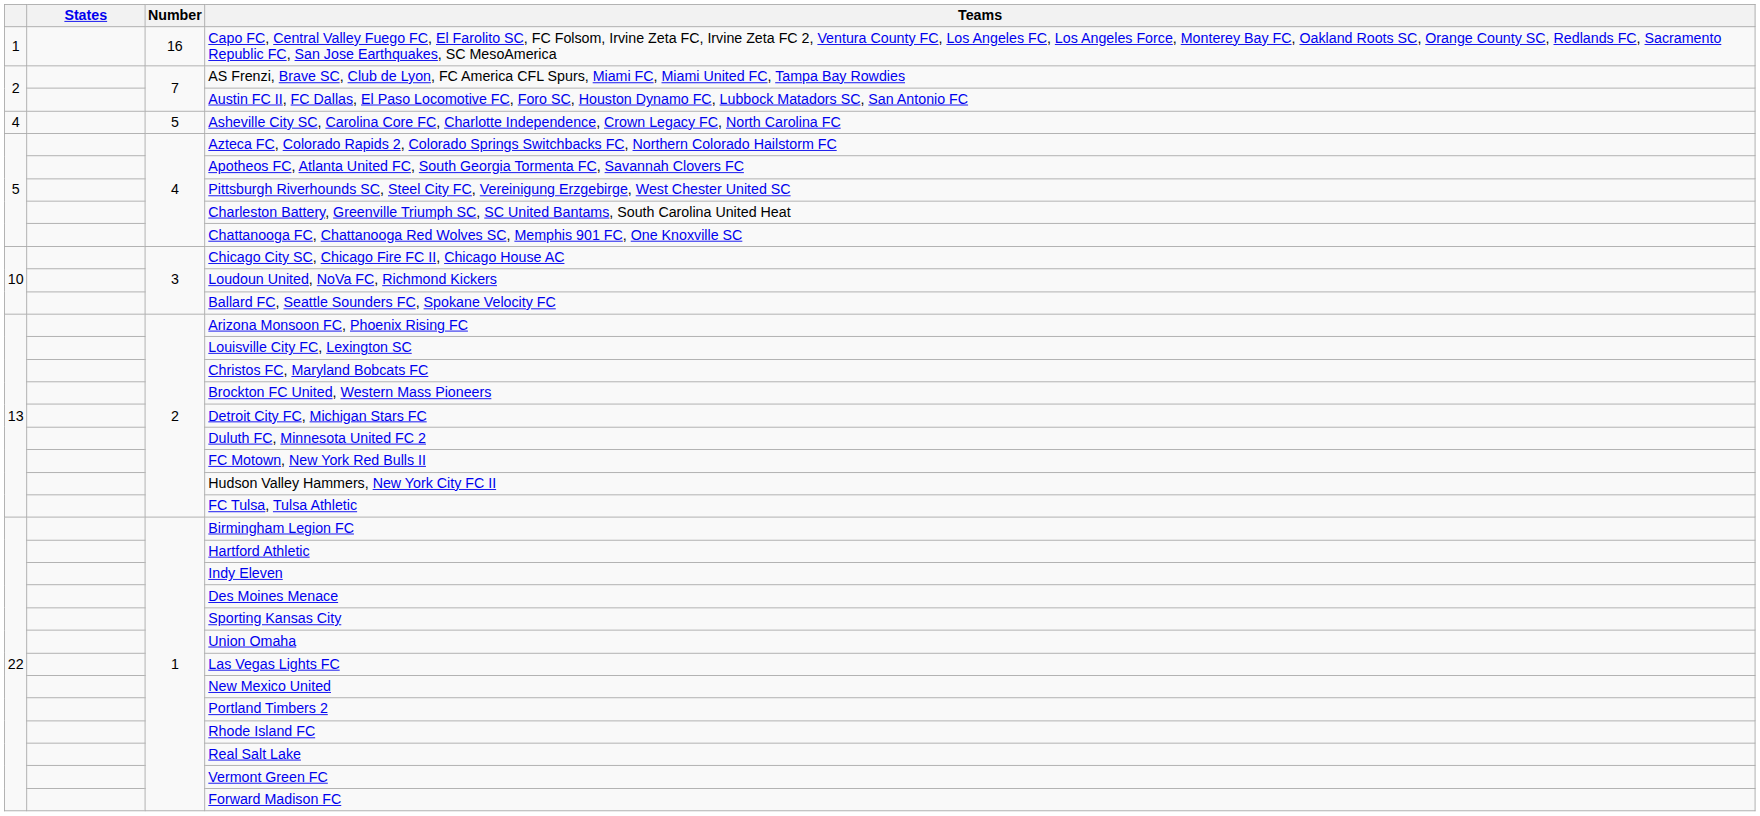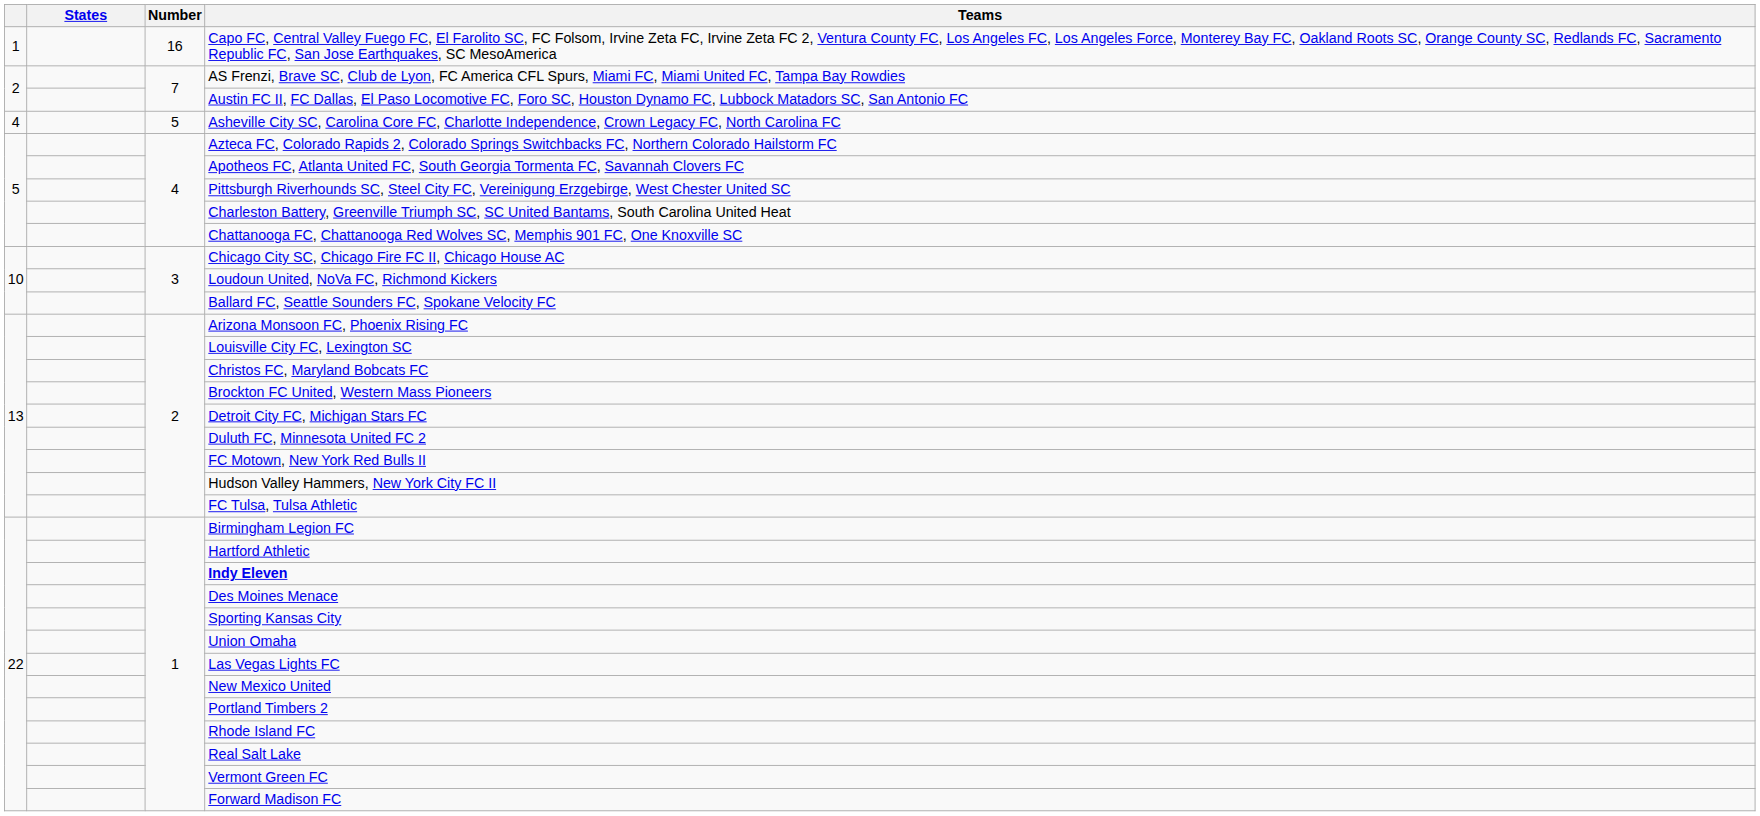(246, 573) normal -> (248, 573) bold
